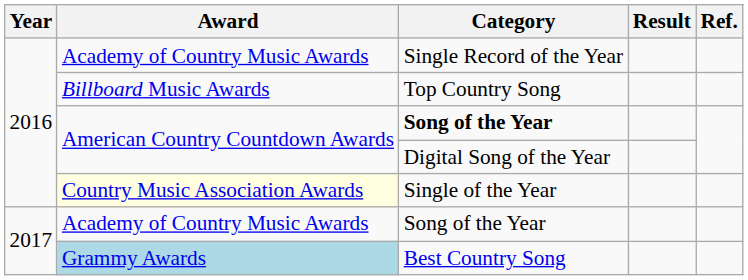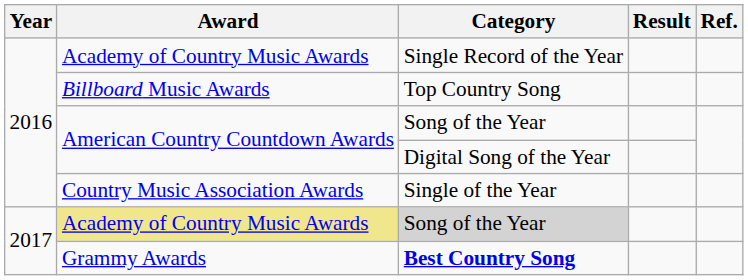(478, 122) bold -> (475, 122) normal
(213, 190) lightyellow background -> (213, 190) no background
(215, 223) no background -> (215, 223) khaki background
(475, 223) no background -> (475, 223) lightgrey background
(134, 257) lightblue background -> (134, 257) no background
(485, 257) normal -> (489, 257) bold
